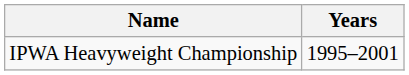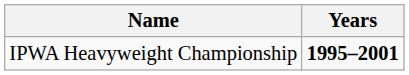(353, 53) normal -> (353, 53) bold
